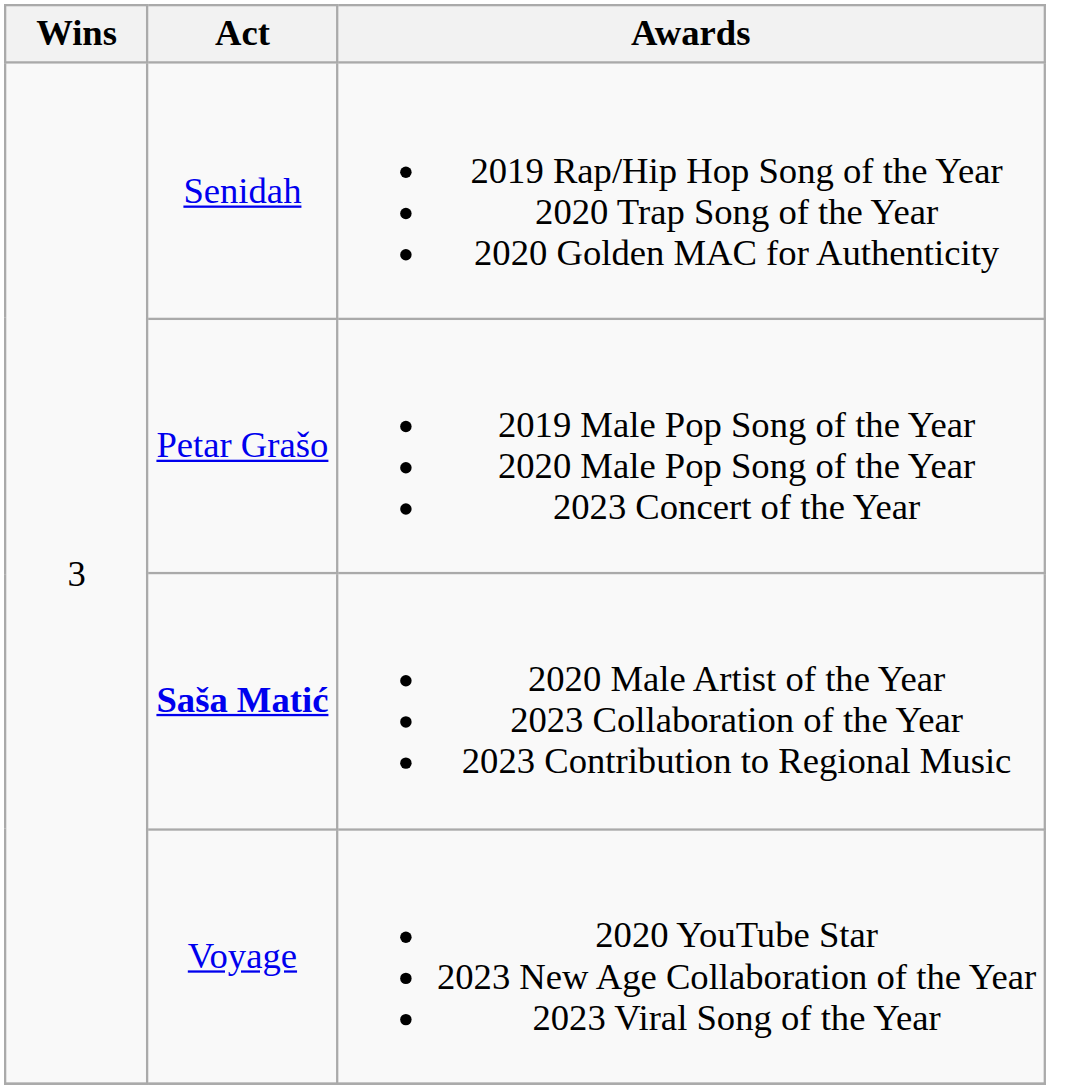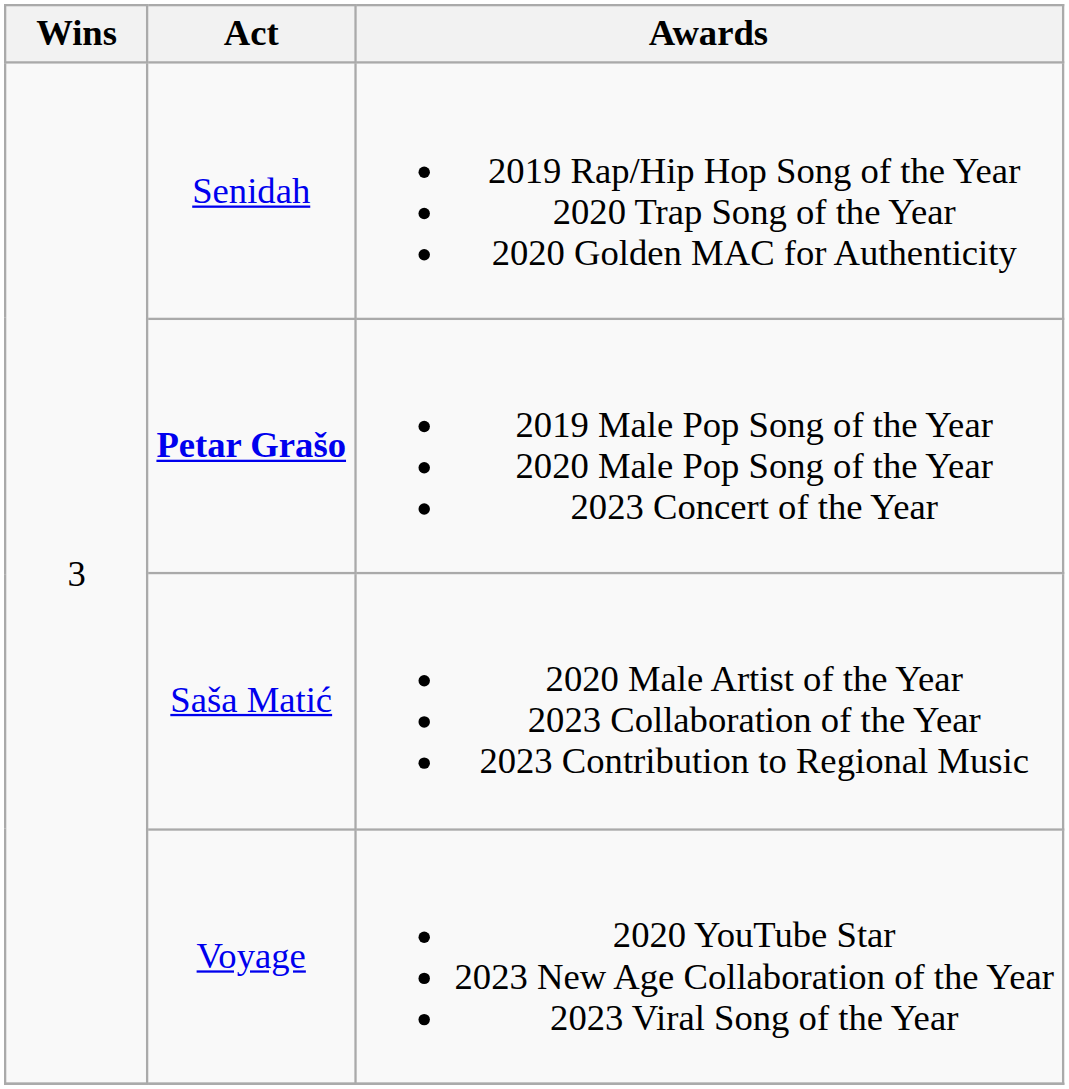(242, 445) normal -> (251, 445) bold
(242, 700) bold -> (251, 700) normal
